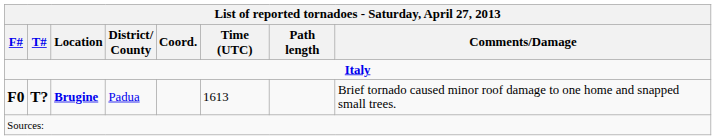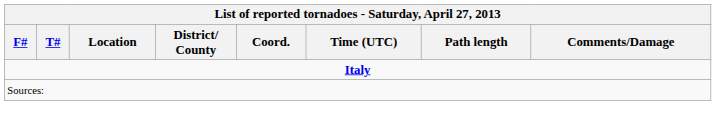- row: (16, 97)
